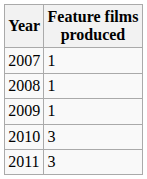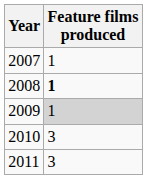(52, 85) normal -> (52, 85) bold
(52, 111) no background -> (52, 111) lightgrey background
